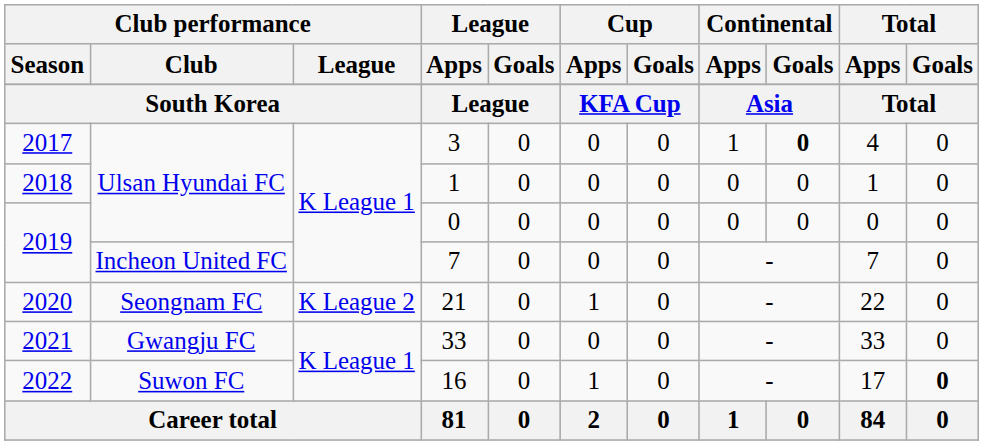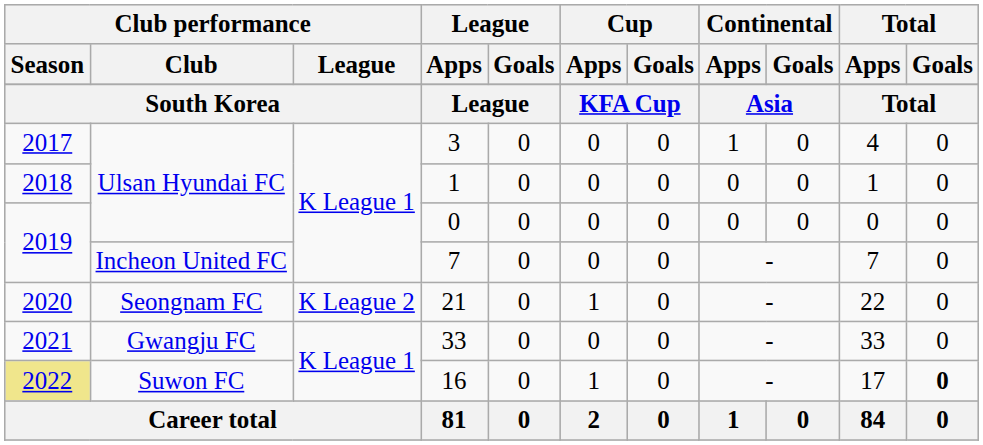(803, 143) bold -> (803, 143) normal
(47, 380) no background -> (47, 380) khaki background
